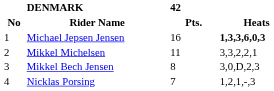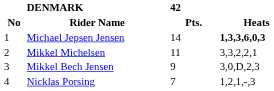(176, 37) 16 -> (176, 37) 14
(173, 67) 8 -> (173, 67) 9
